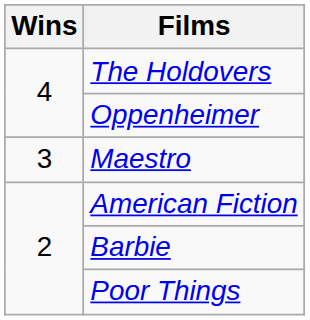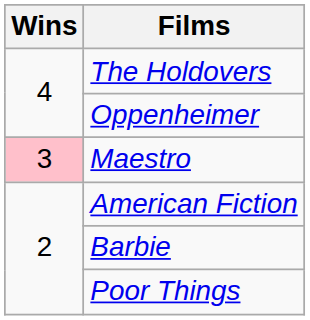(44, 159) no background -> (44, 159) pink background
